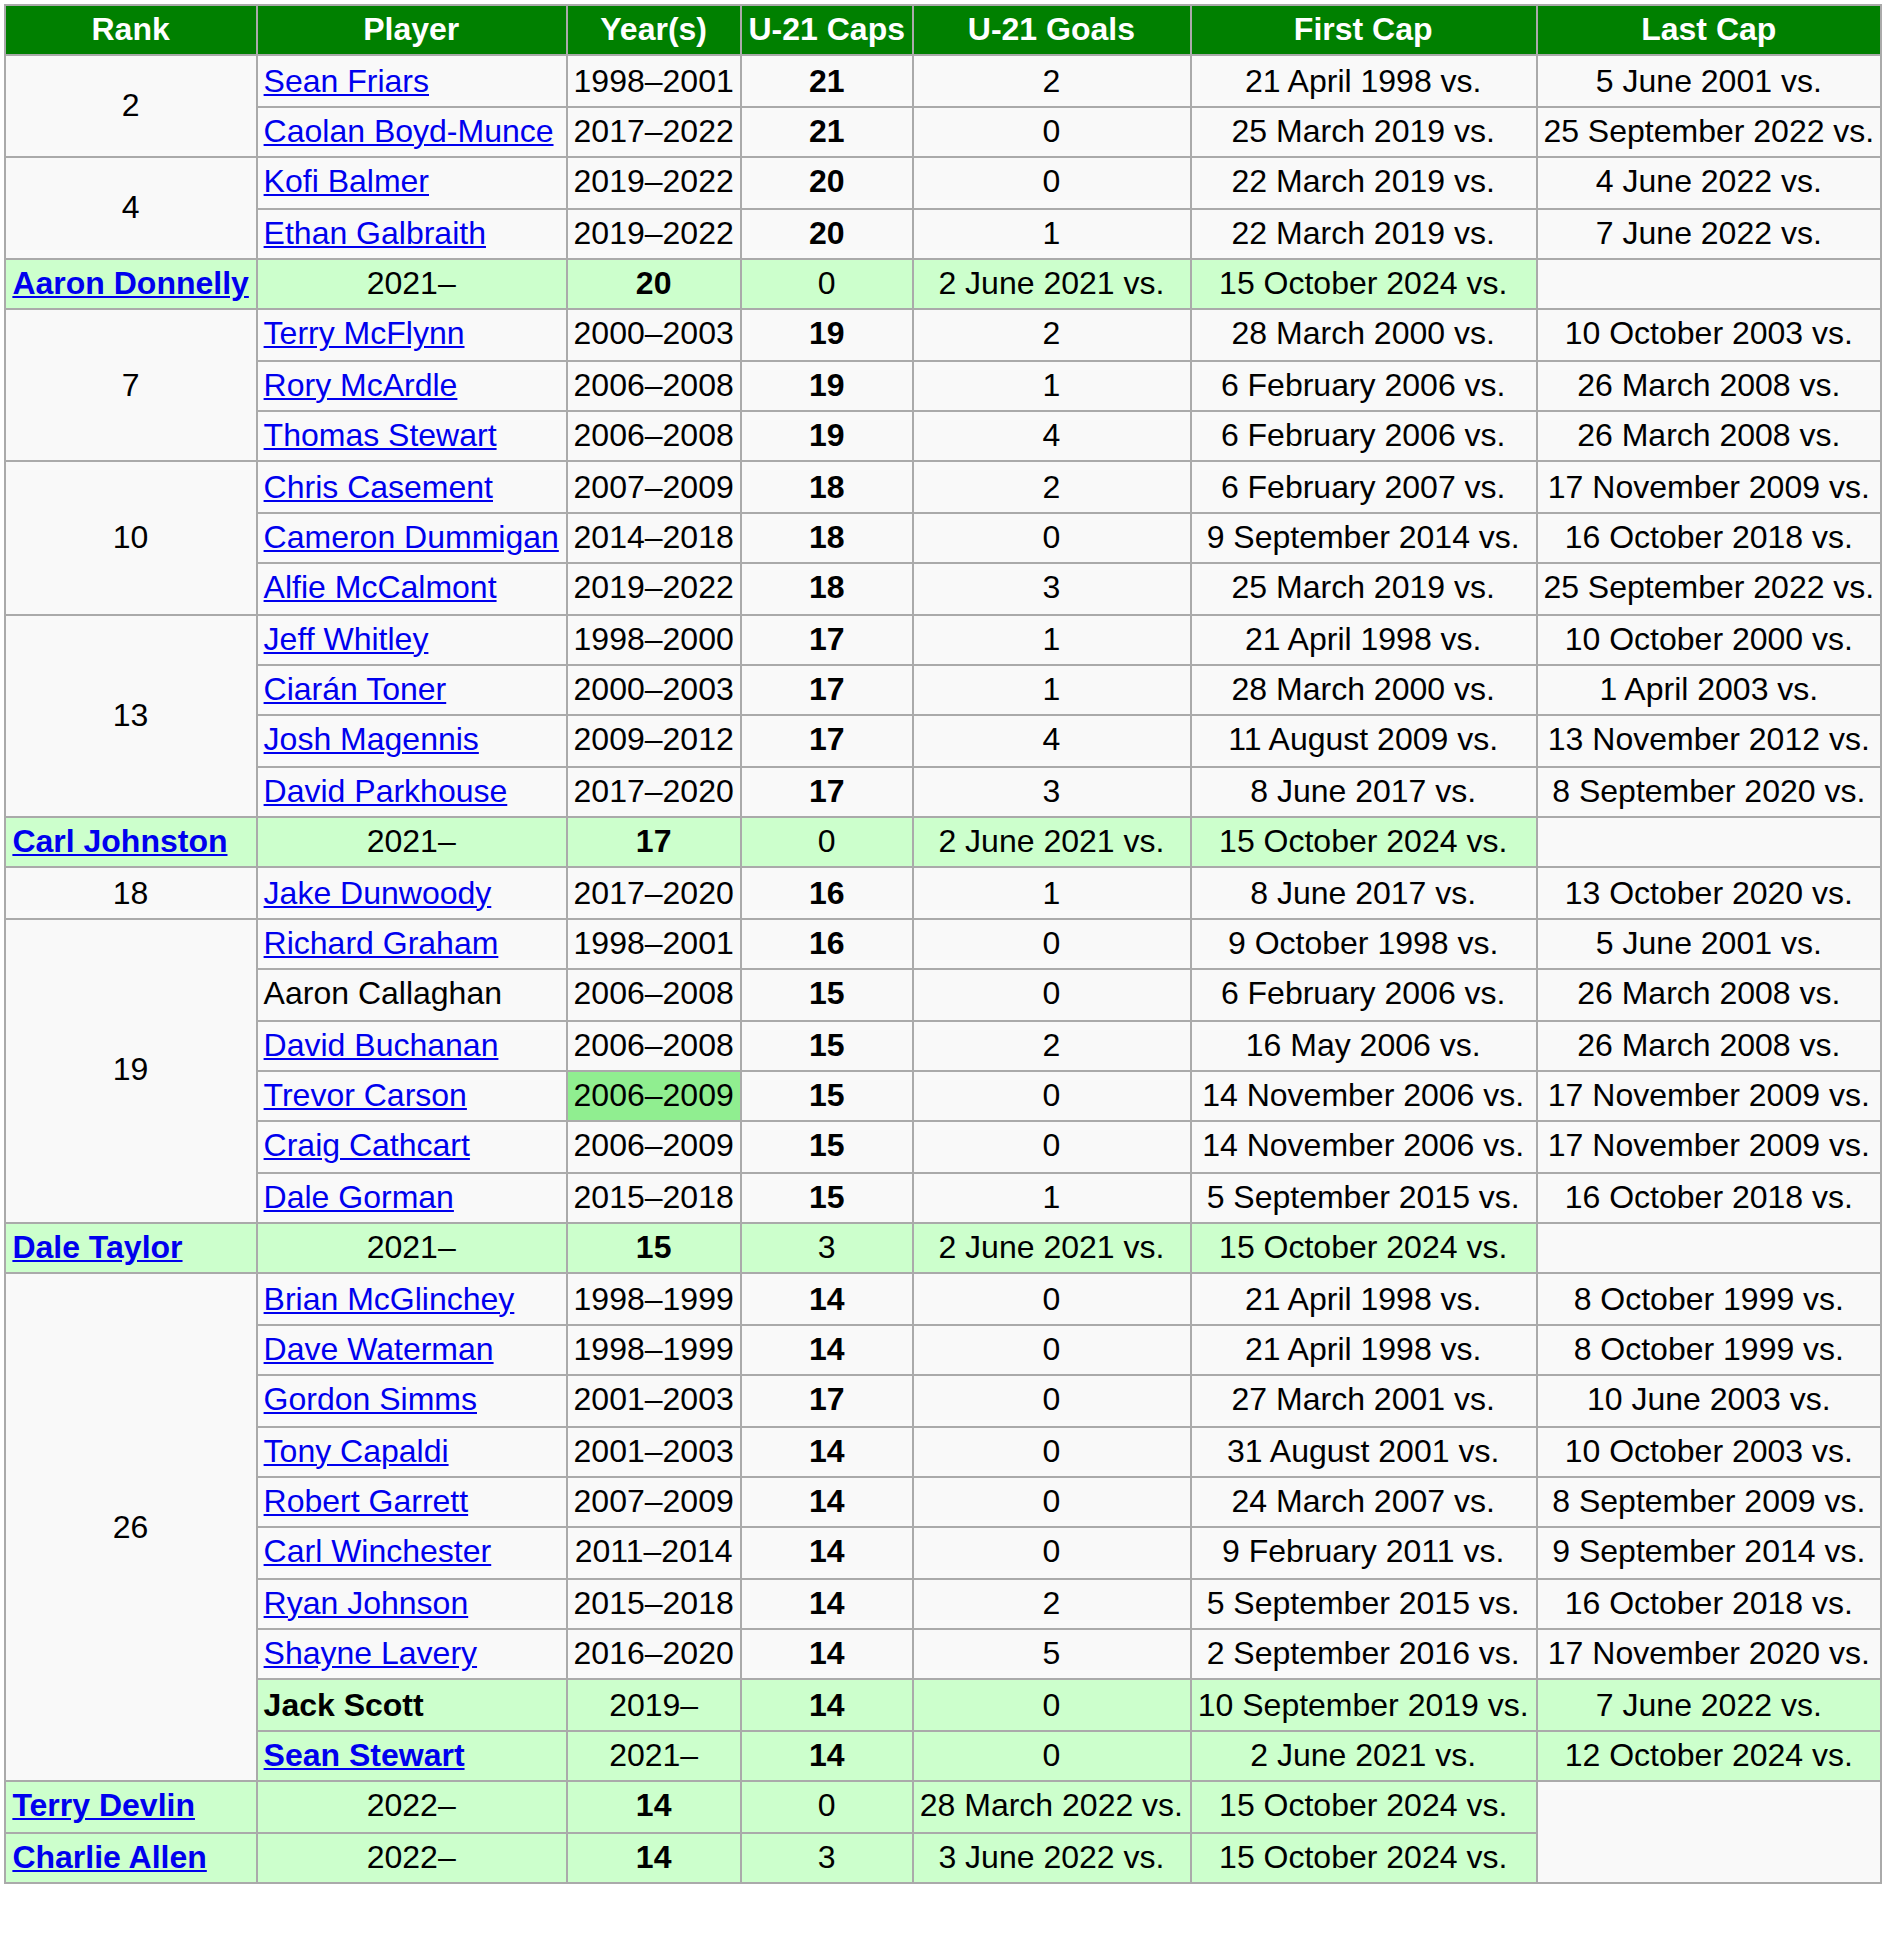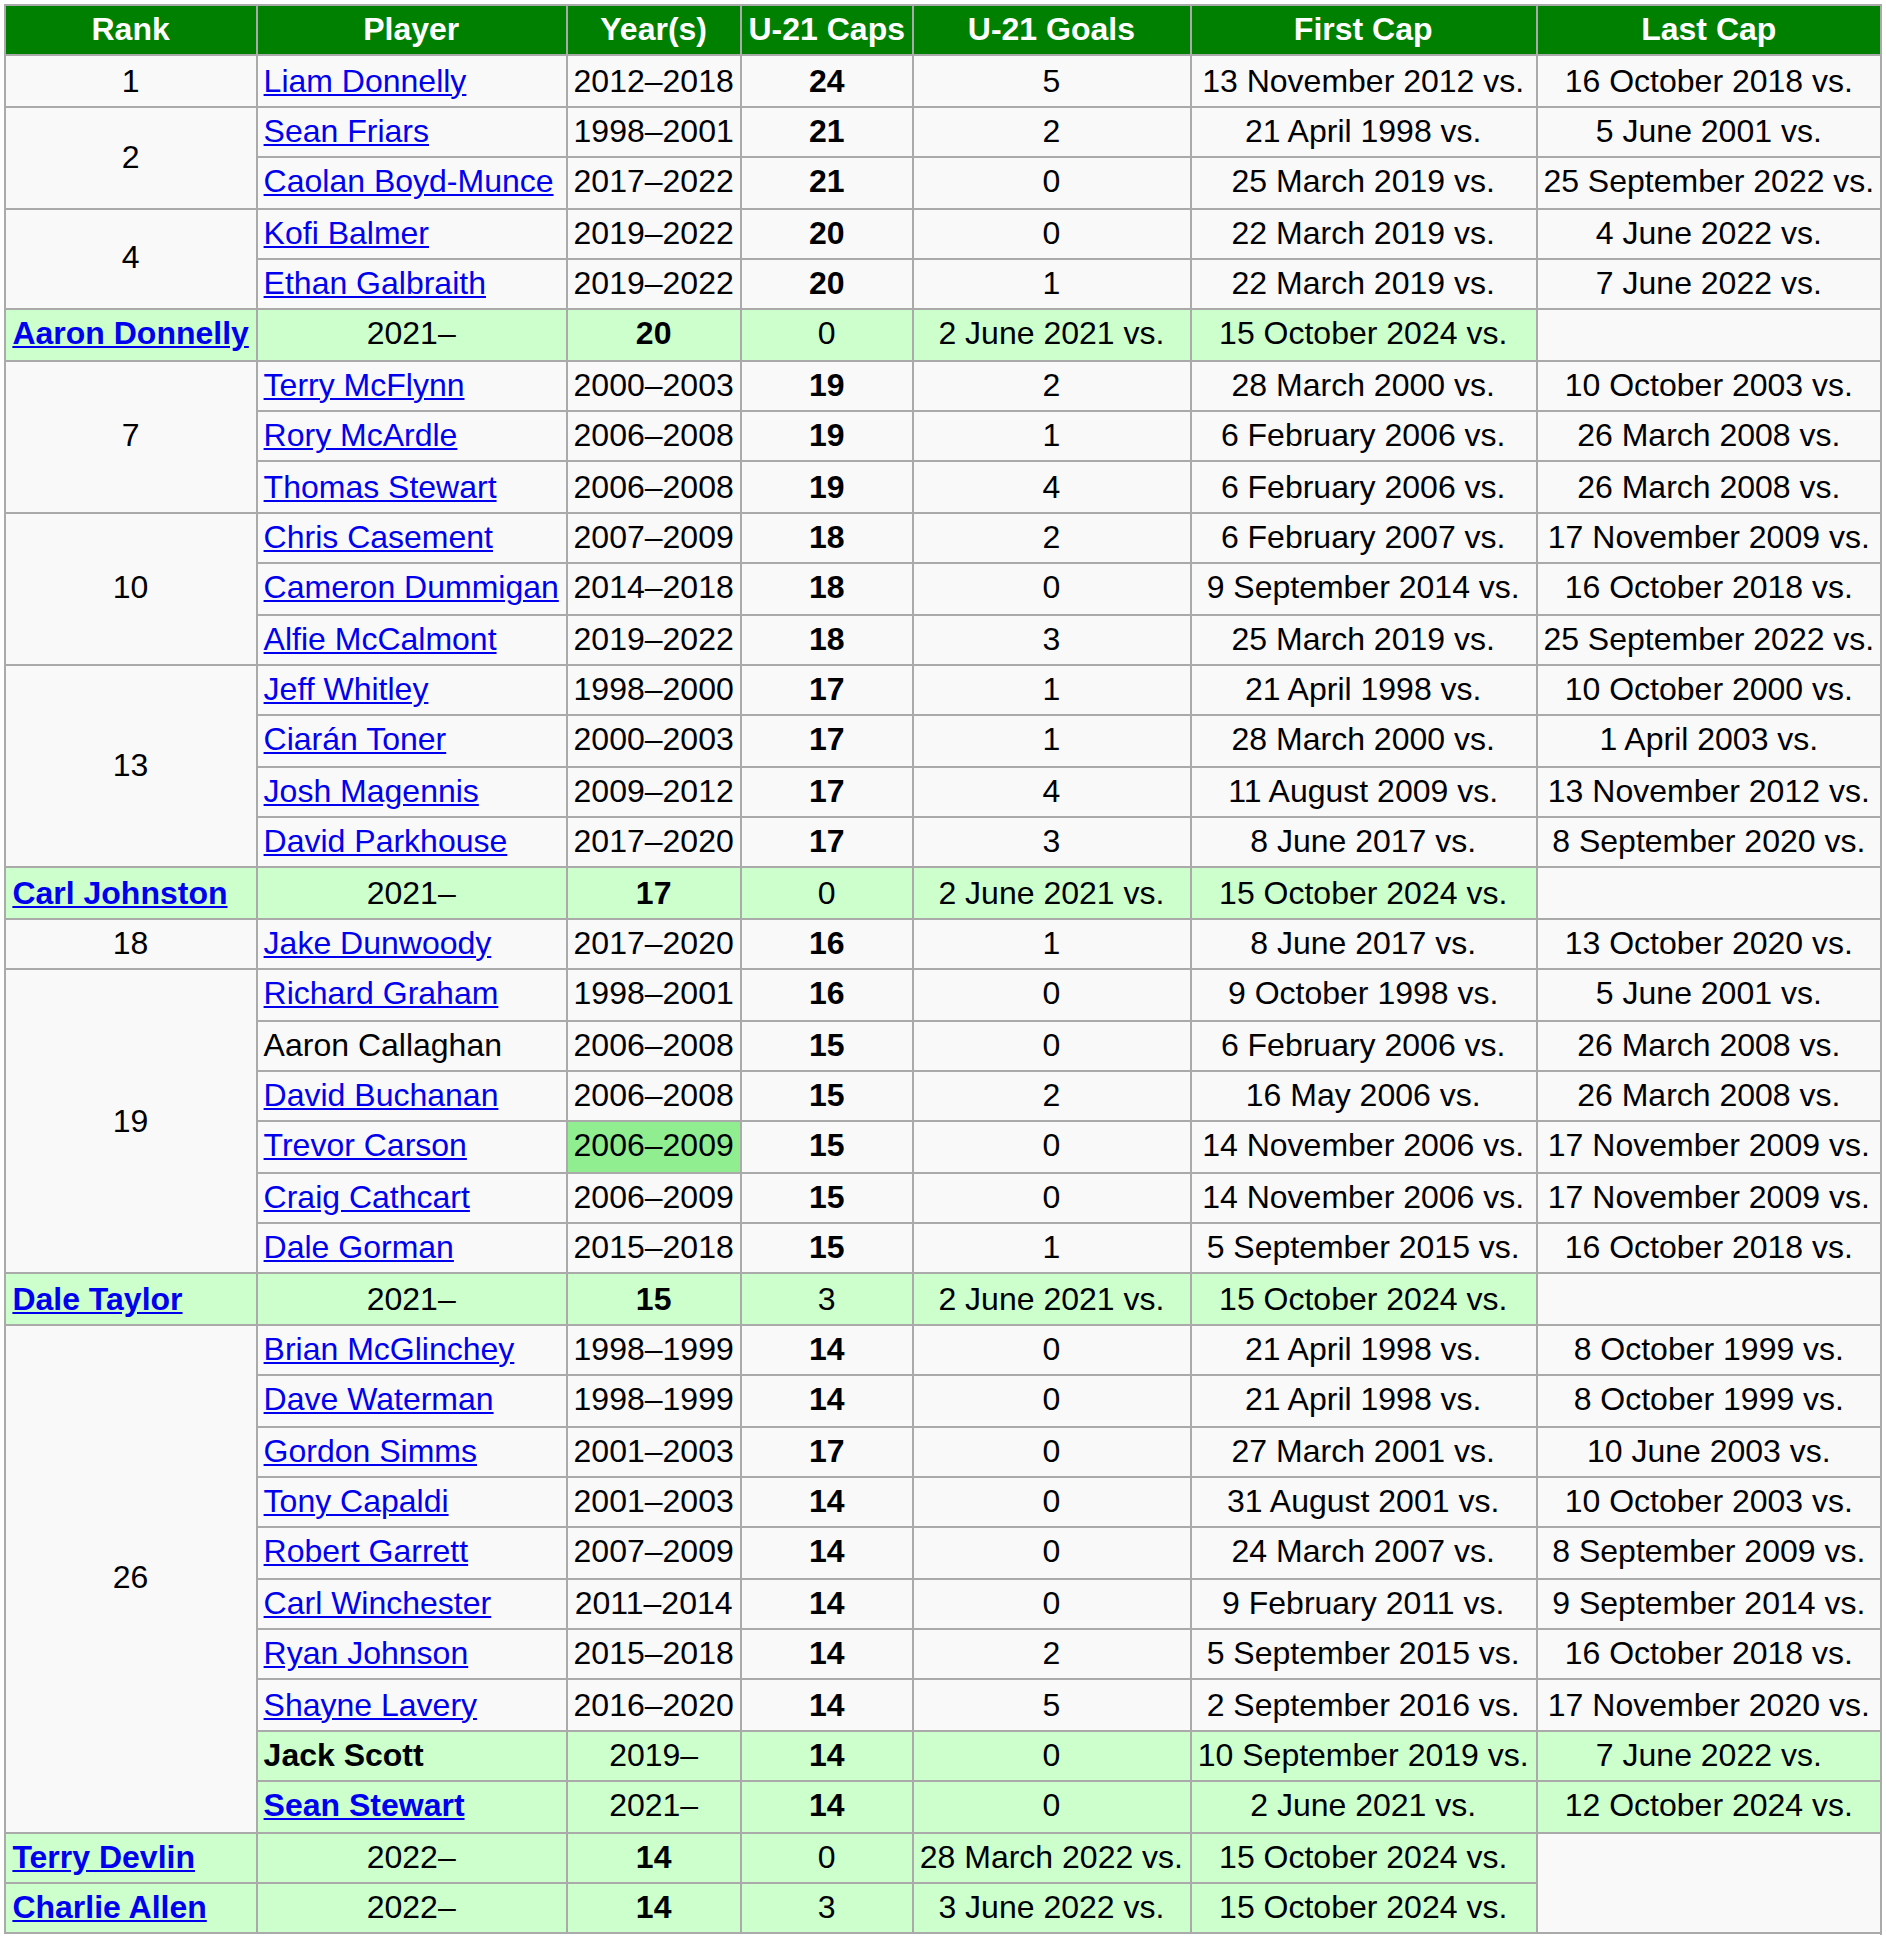+ row: (131, 80)
